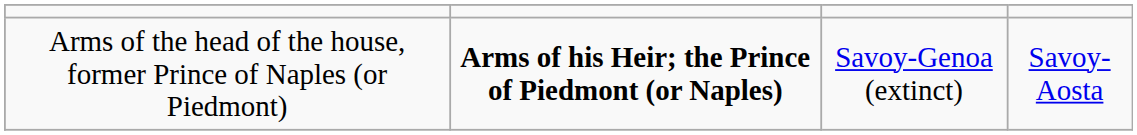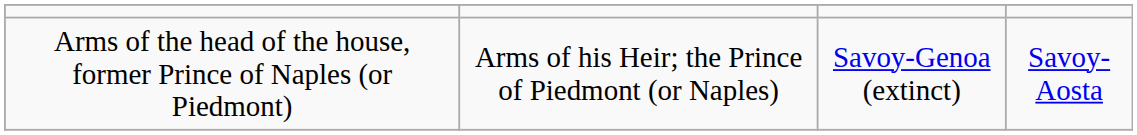(635, 73) bold -> (639, 73) normal
